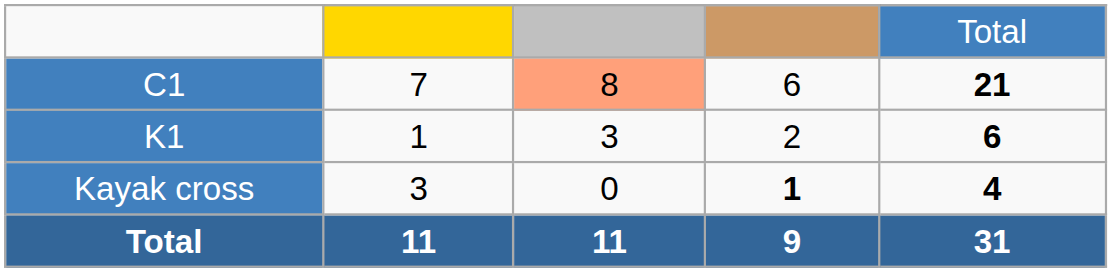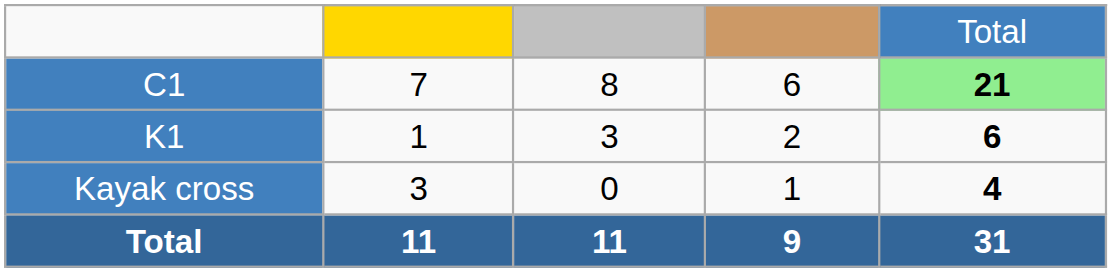(609, 84) lightsalmon background -> (609, 84) no background
(992, 84) no background -> (992, 84) lightgreen background
(792, 189) bold -> (792, 189) normal
